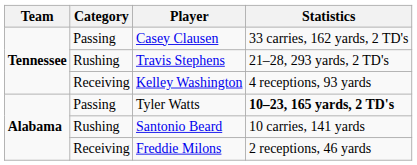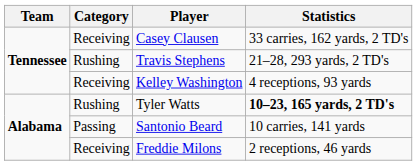(94, 38) Passing -> (101, 38) Receiving
(94, 104) Passing -> (96, 104) Rushing
(96, 126) Rushing -> (94, 126) Passing
